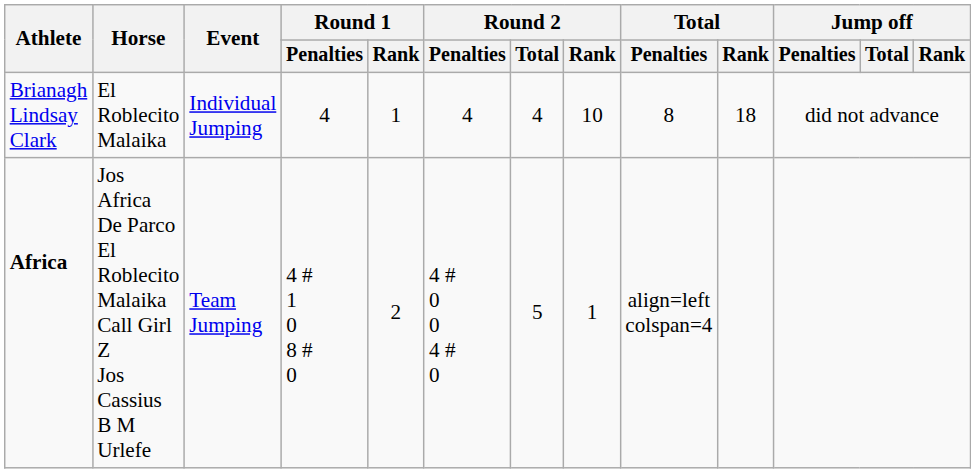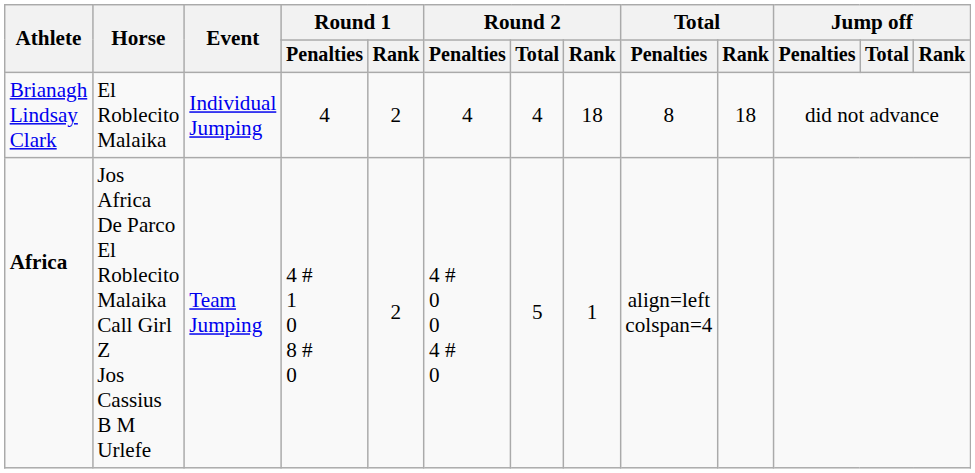(396, 115) 1 -> (396, 115) 2
(592, 115) 10 -> (592, 115) 18
